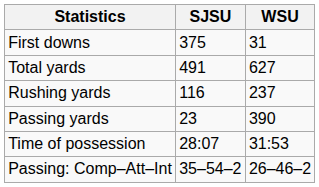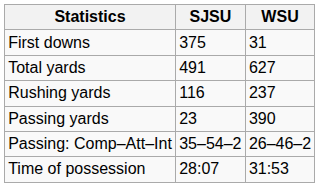rows swapped: (90, 169) <-> (77, 144)
